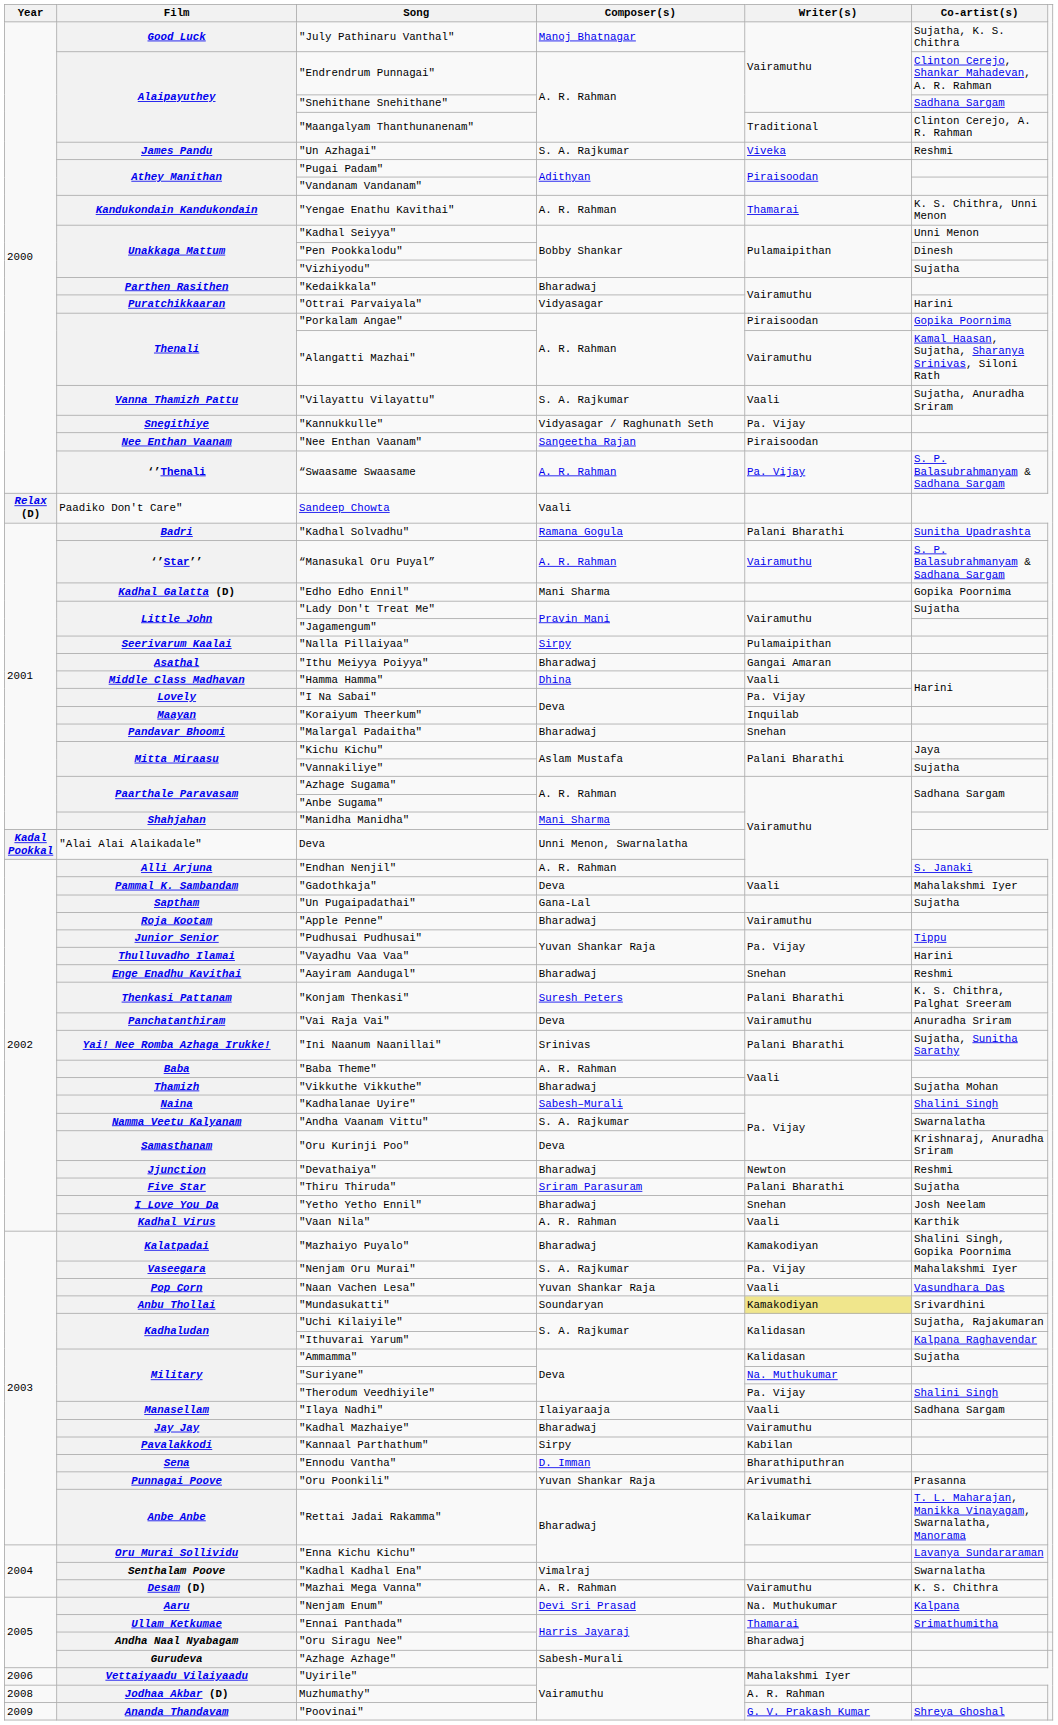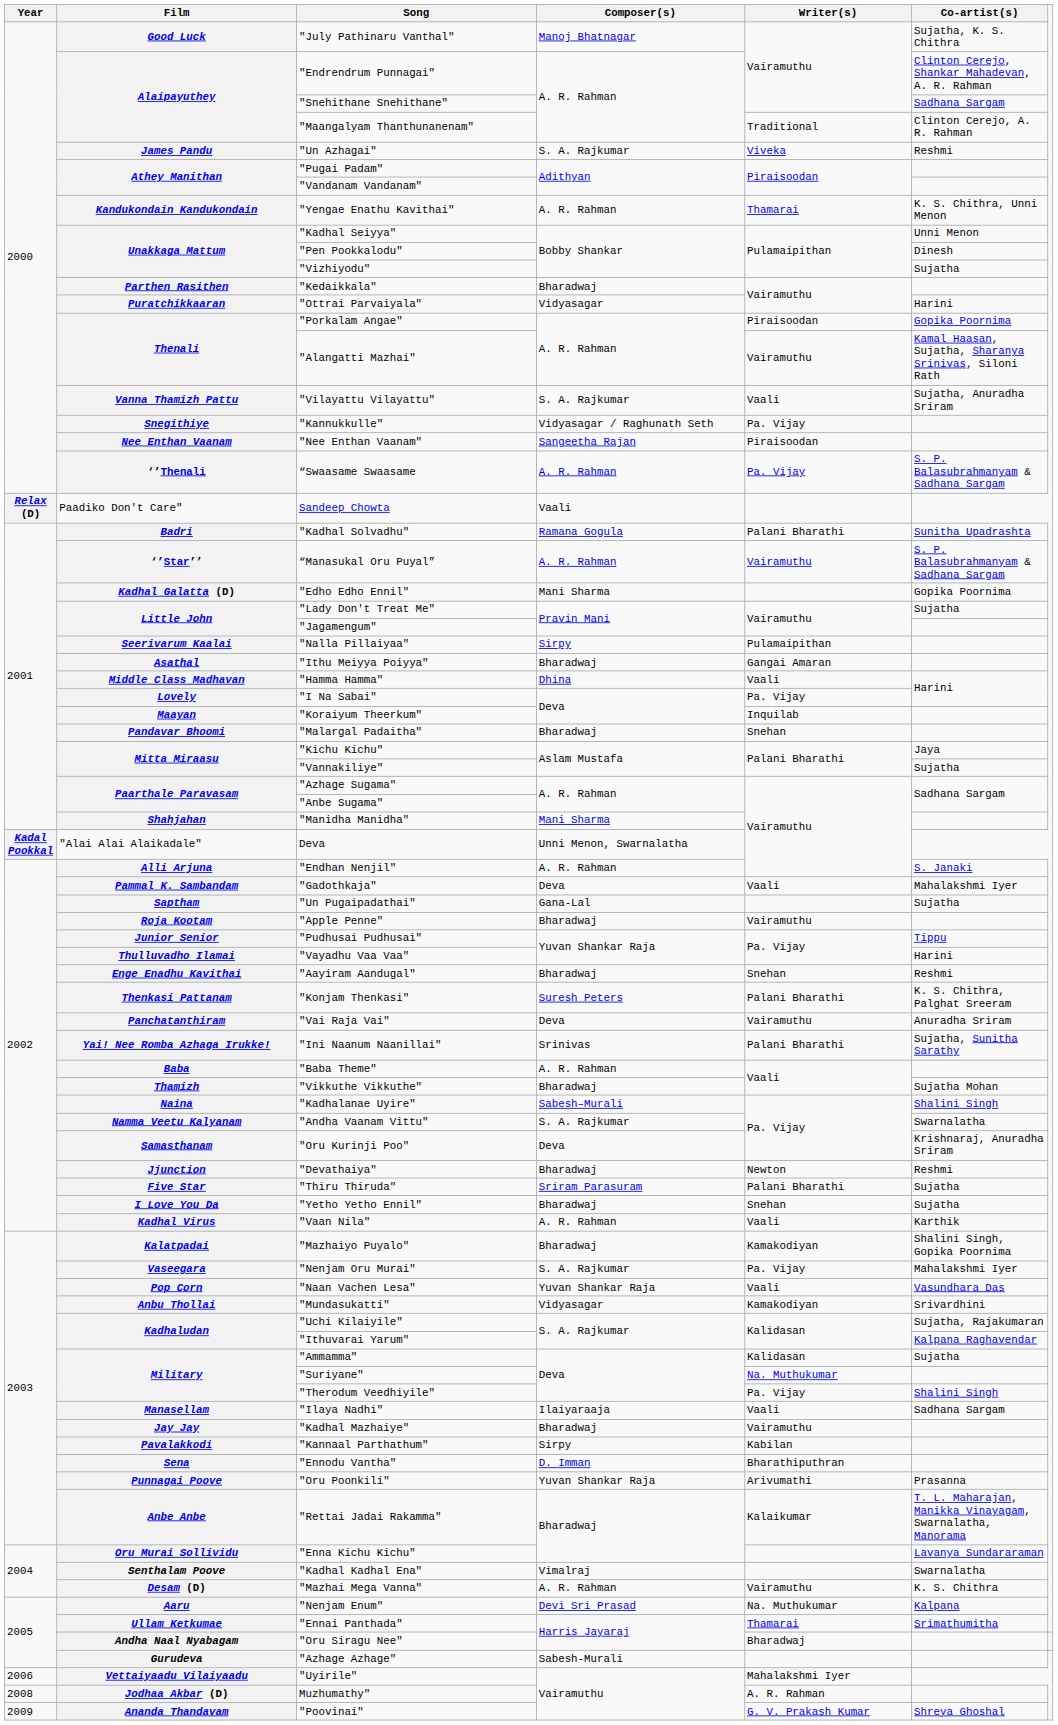(950, 1205) Josh Neelam -> (937, 1205) Sujatha
(571, 1305) Soundaryan -> (571, 1305) Vidyasagar
(783, 1305) khaki background -> (783, 1305) no background
